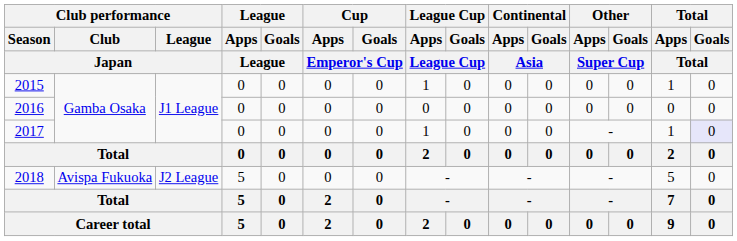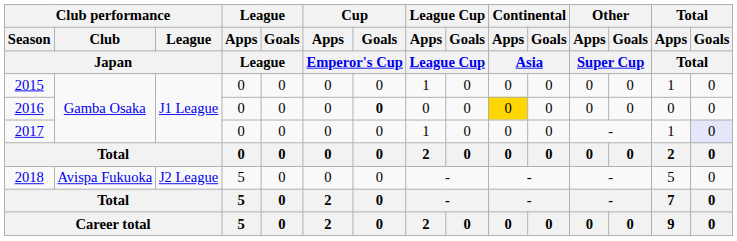(379, 108) normal -> (379, 108) bold
(508, 108) no background -> (508, 108) gold background
